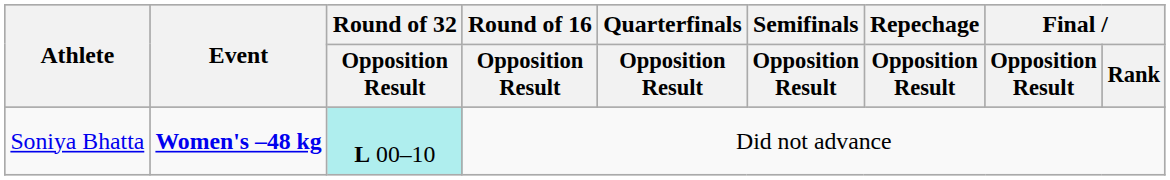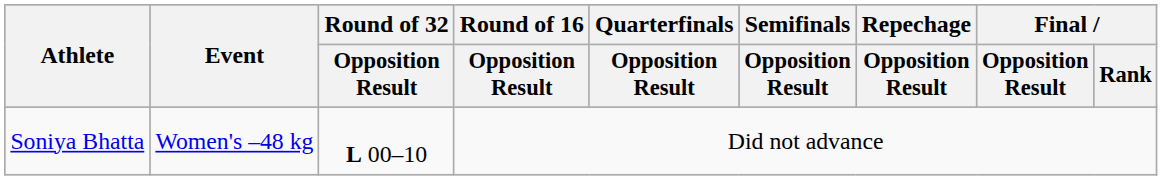(239, 141) bold -> (234, 141) normal
(395, 155) paleturquoise background -> (387, 155) no background
